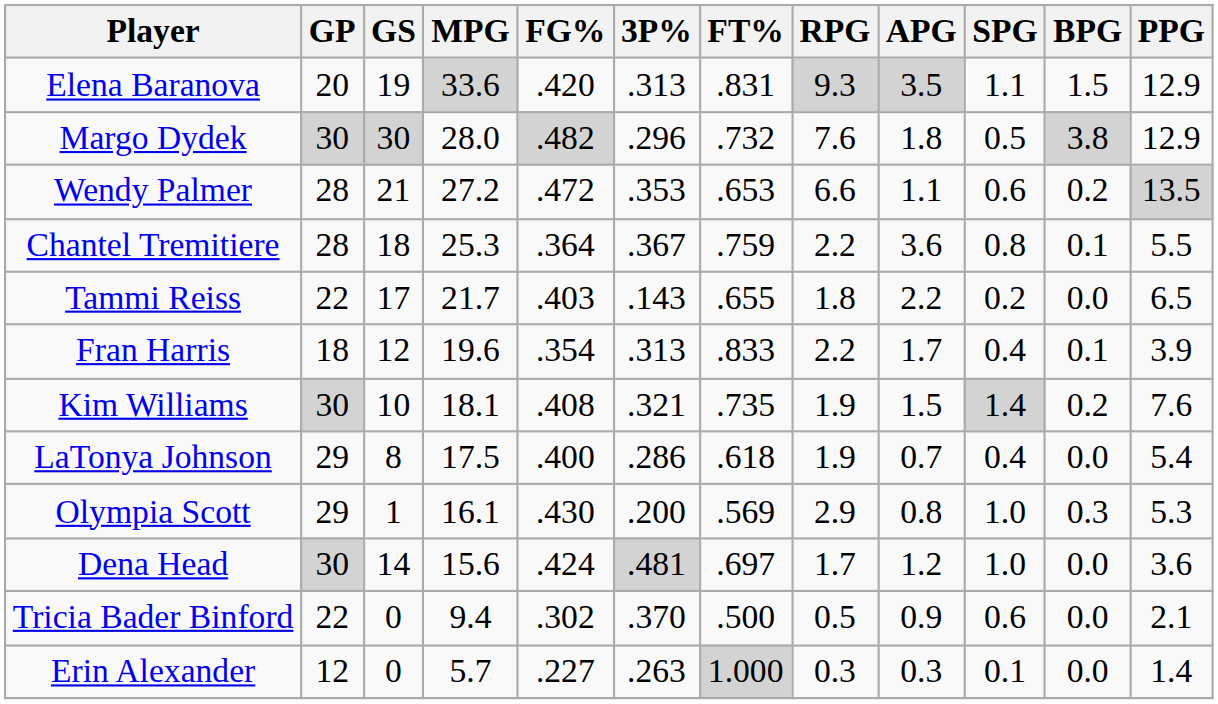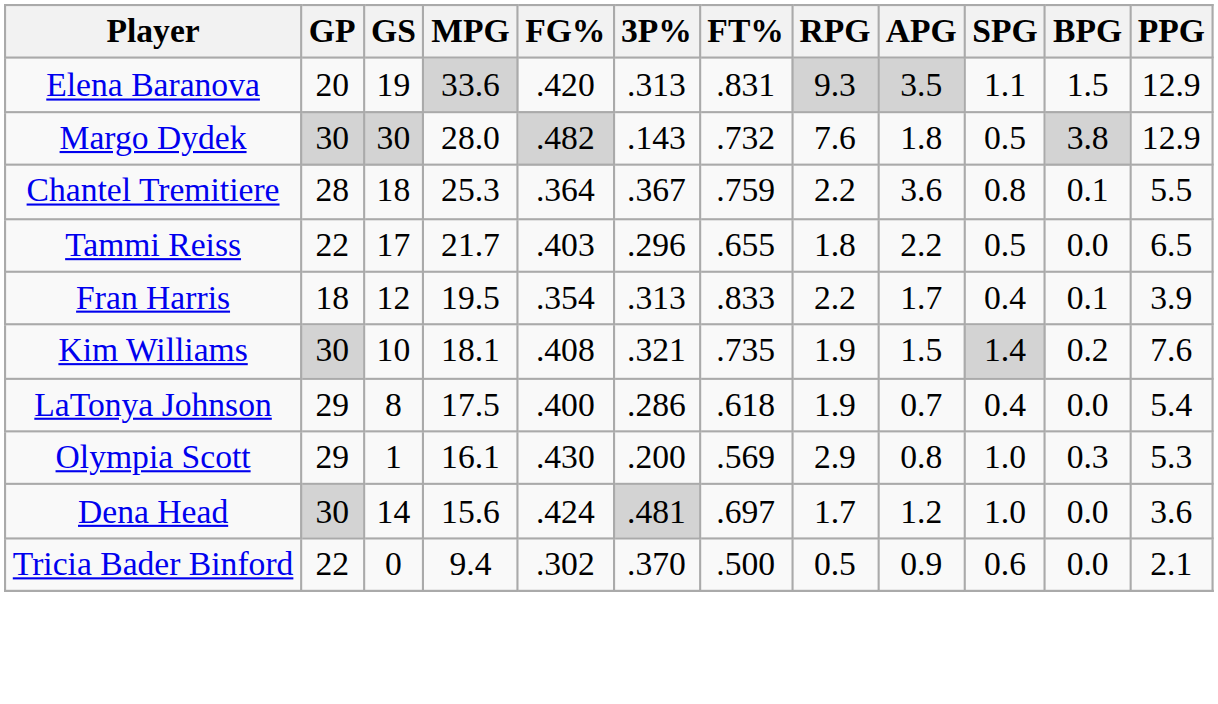(656, 137) .296 -> (656, 137) .143
- row: (153, 191)
(656, 297) .143 -> (656, 244) .296
(1005, 297) 0.2 -> (1005, 244) 0.5
(470, 350) 19.6 -> (470, 297) 19.5
- row: (153, 670)
